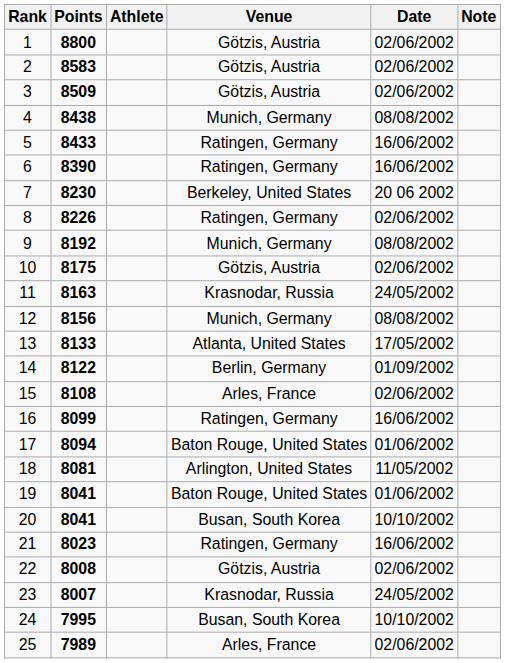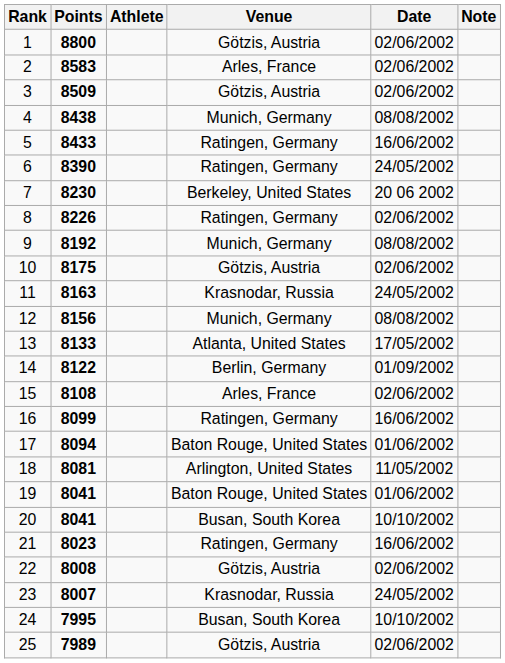(269, 67) Götzis, Austria -> (269, 67) Arles, France
(414, 167) 16/06/2002 -> (414, 167) 24/05/2002
(269, 645) Arles, France -> (269, 645) Götzis, Austria
